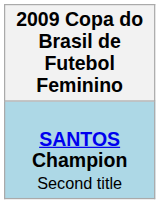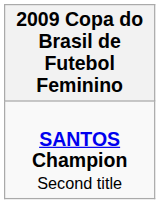(80, 160) lightblue background -> (80, 160) no background
